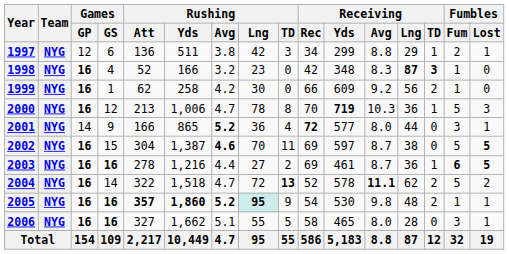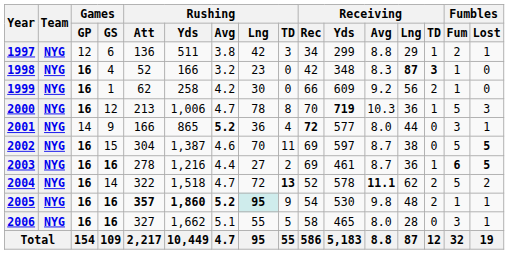(225, 146) bold -> (225, 146) normal
